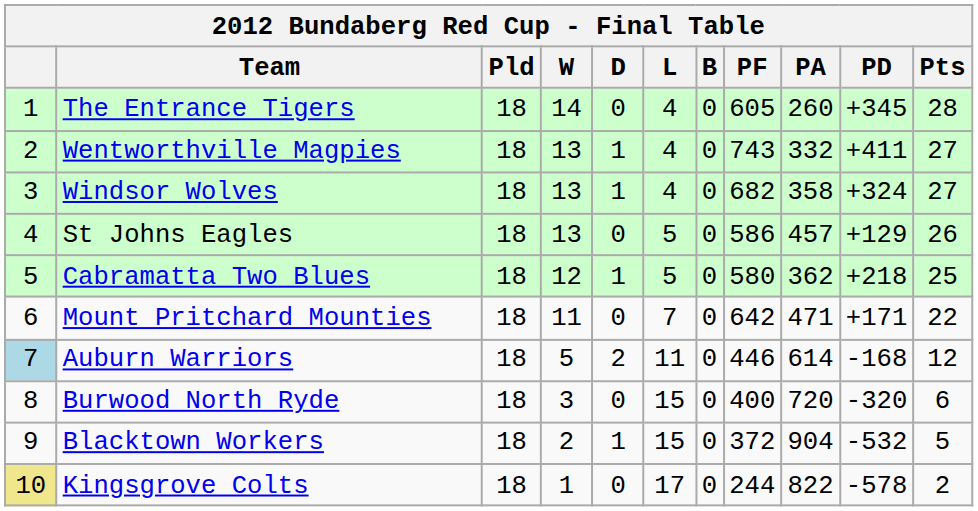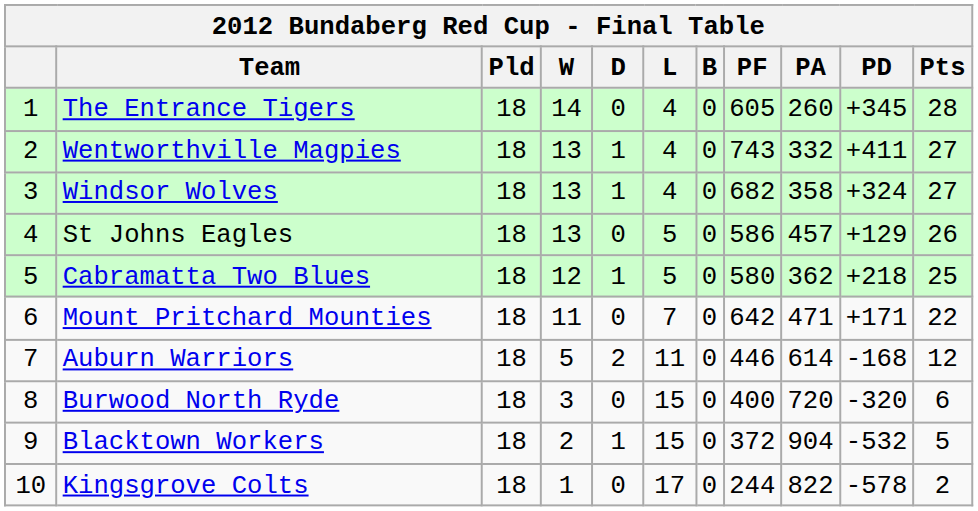(31, 360) lightblue background -> (31, 360) no background
(31, 485) khaki background -> (31, 485) no background
